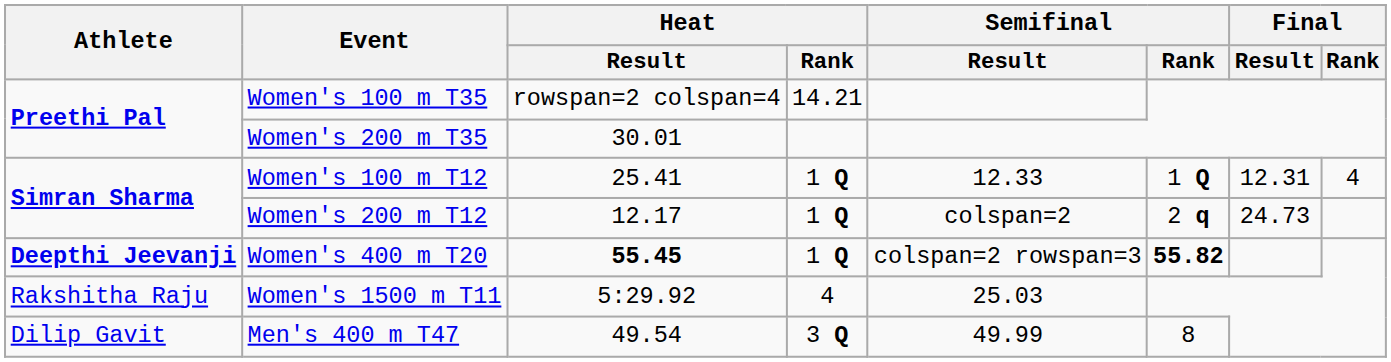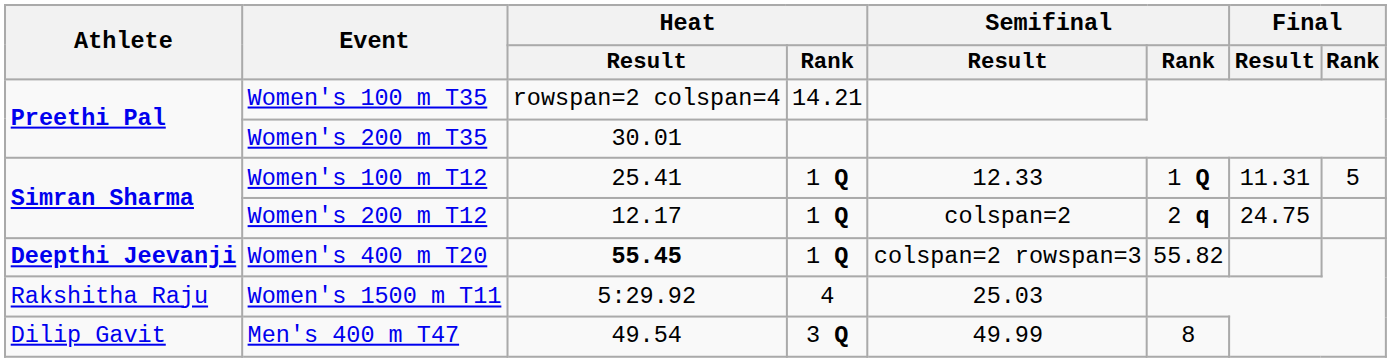(1275, 178) 12.31 -> (1275, 178) 11.31
(1353, 178) 4 -> (1353, 178) 5
(1275, 218) 24.73 -> (1275, 218) 24.75
(1188, 257) bold -> (1188, 257) normal
